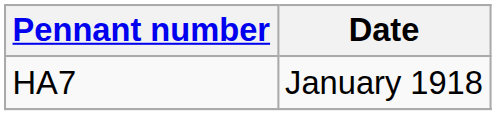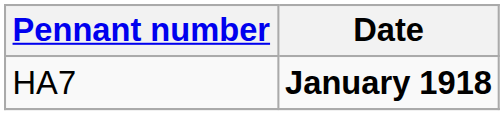(384, 82) normal -> (389, 82) bold
